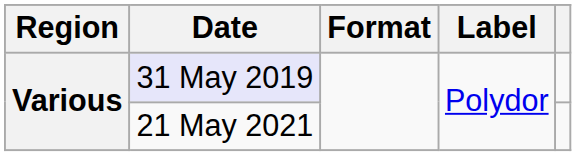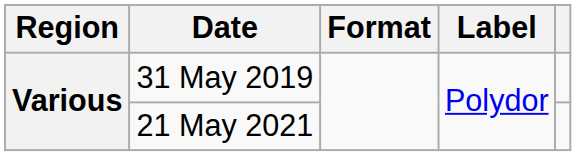(225, 77) lavender background -> (225, 77) no background
